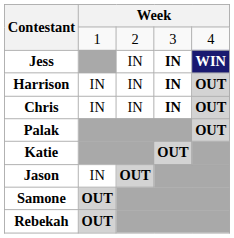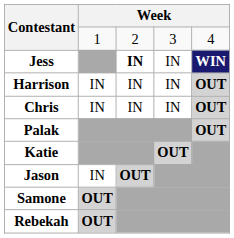(135, 61) normal -> (135, 61) bold
(173, 61) bold -> (173, 61) normal
(173, 84) bold -> (173, 84) normal
(173, 107) bold -> (173, 107) normal
